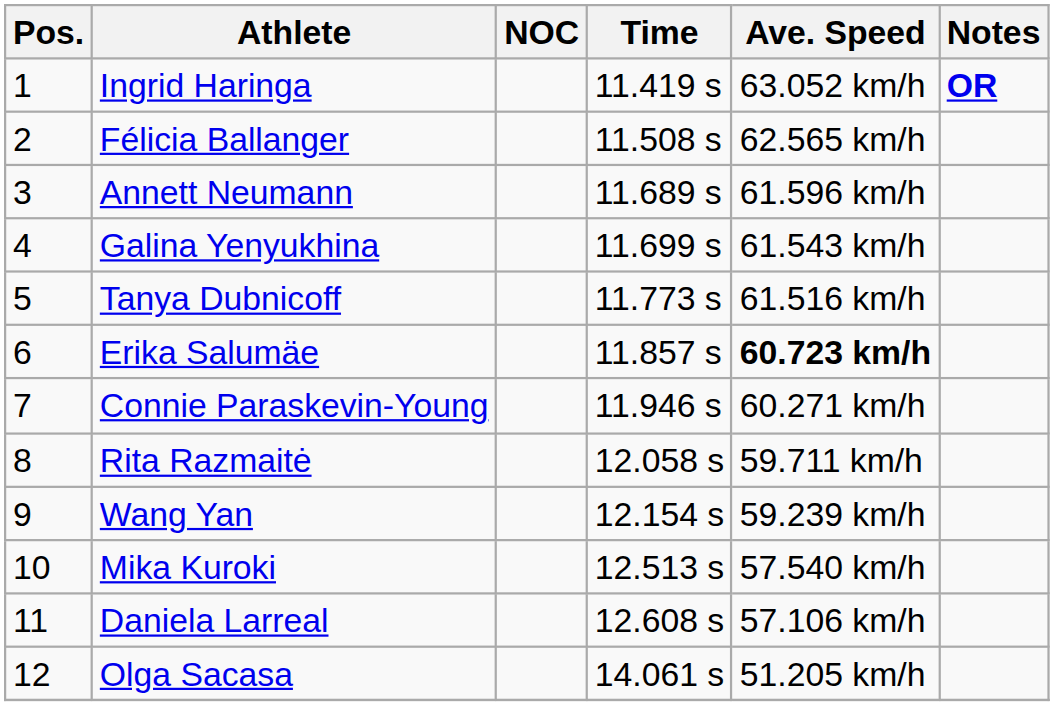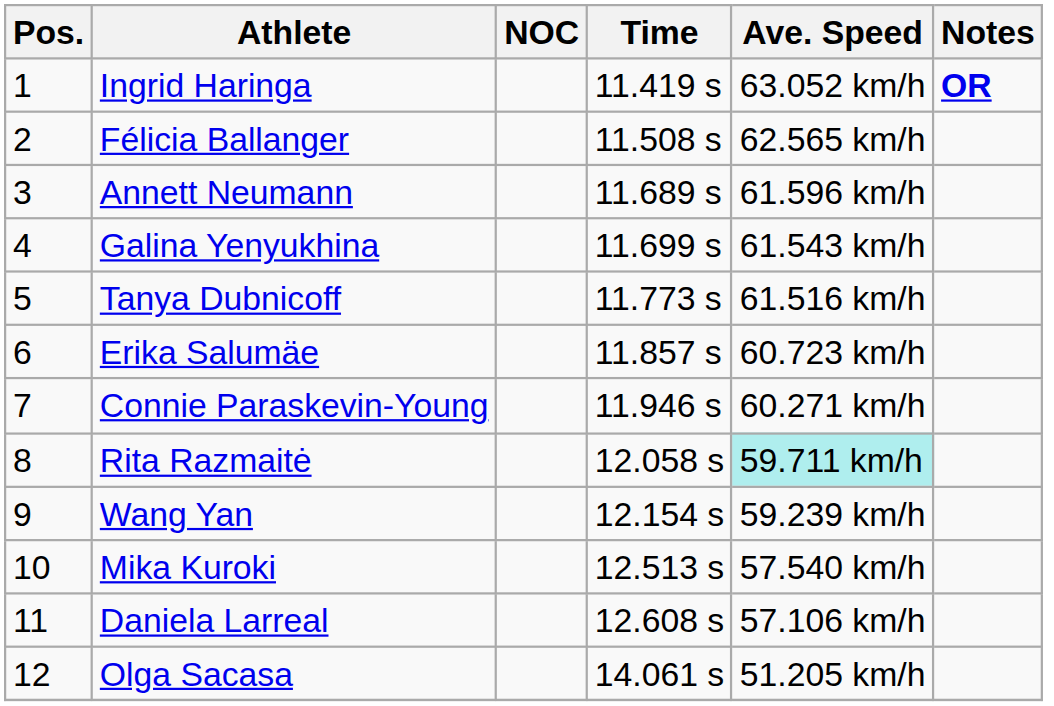(835, 353) bold -> (833, 353) normal
(831, 459) no background -> (831, 459) paleturquoise background
